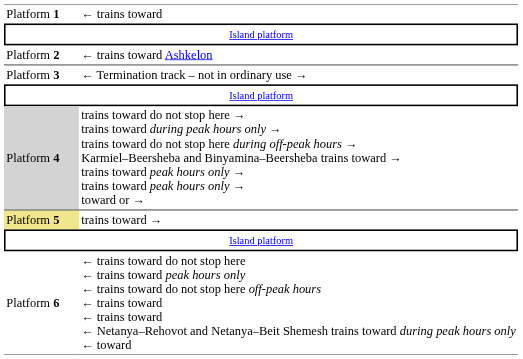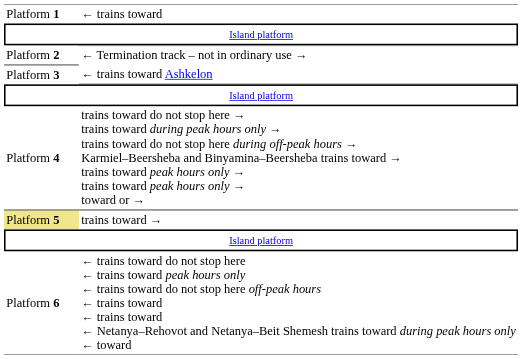(147, 54) ← trains toward Ashkelon -> (194, 55) ← Termination track – not in ordinary use →
(194, 75) ← Termination track – not in ordinary use → -> (147, 74) ← trains toward Ashkelon
(33, 157) lightgrey background -> (33, 157) no background
